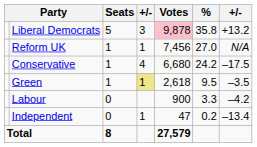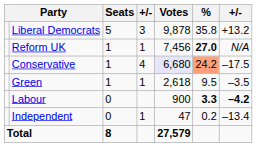(177, 30) pink background -> (177, 30) no background
(206, 47) normal -> (206, 47) bold
(177, 64) no background -> (177, 64) lavender background
(206, 64) no background -> (206, 64) lightsalmon background
(142, 82) khaki background -> (142, 82) no background
(209, 99) normal -> (209, 99) bold
(239, 99) normal -> (239, 99) bold
